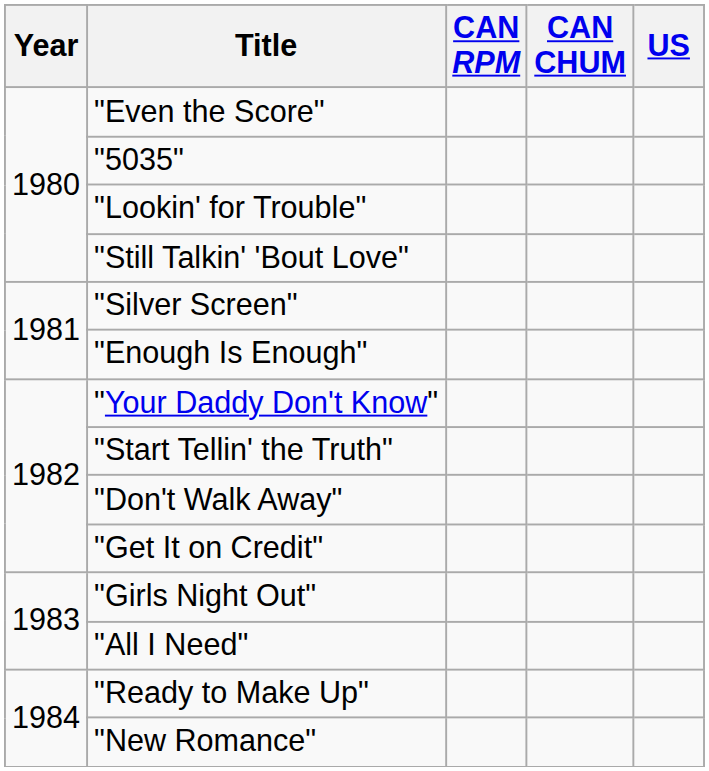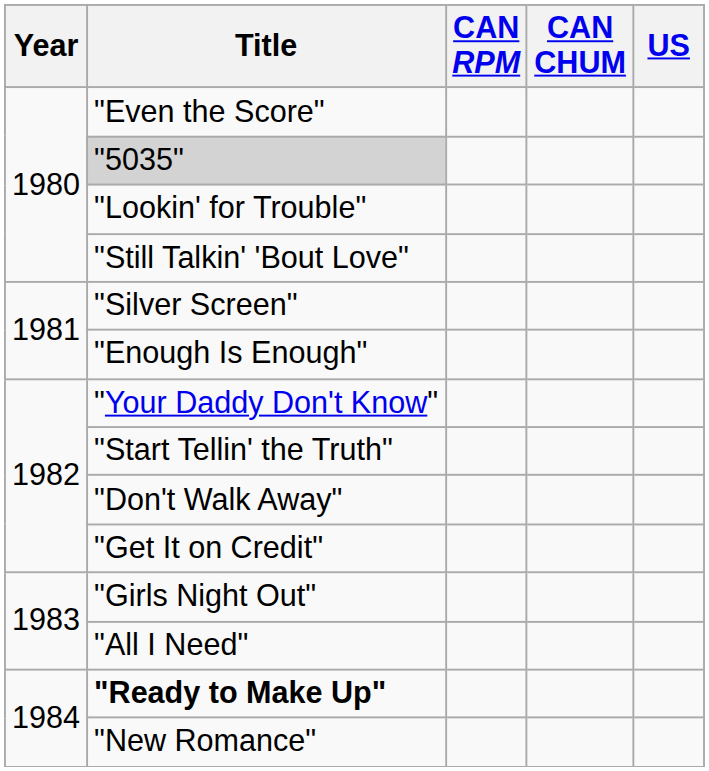(139, 160) no background -> (139, 160) lightgrey background
(231, 693) normal -> (240, 693) bold
